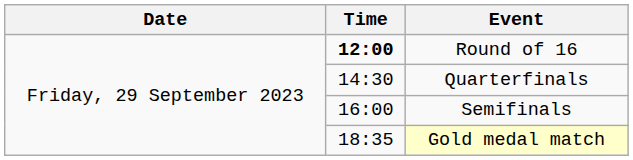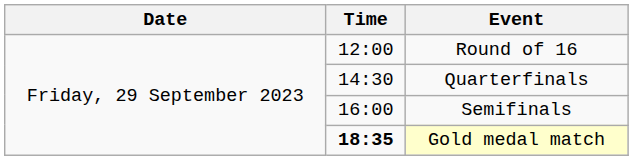(366, 50) bold -> (366, 50) normal
(366, 140) normal -> (366, 140) bold
